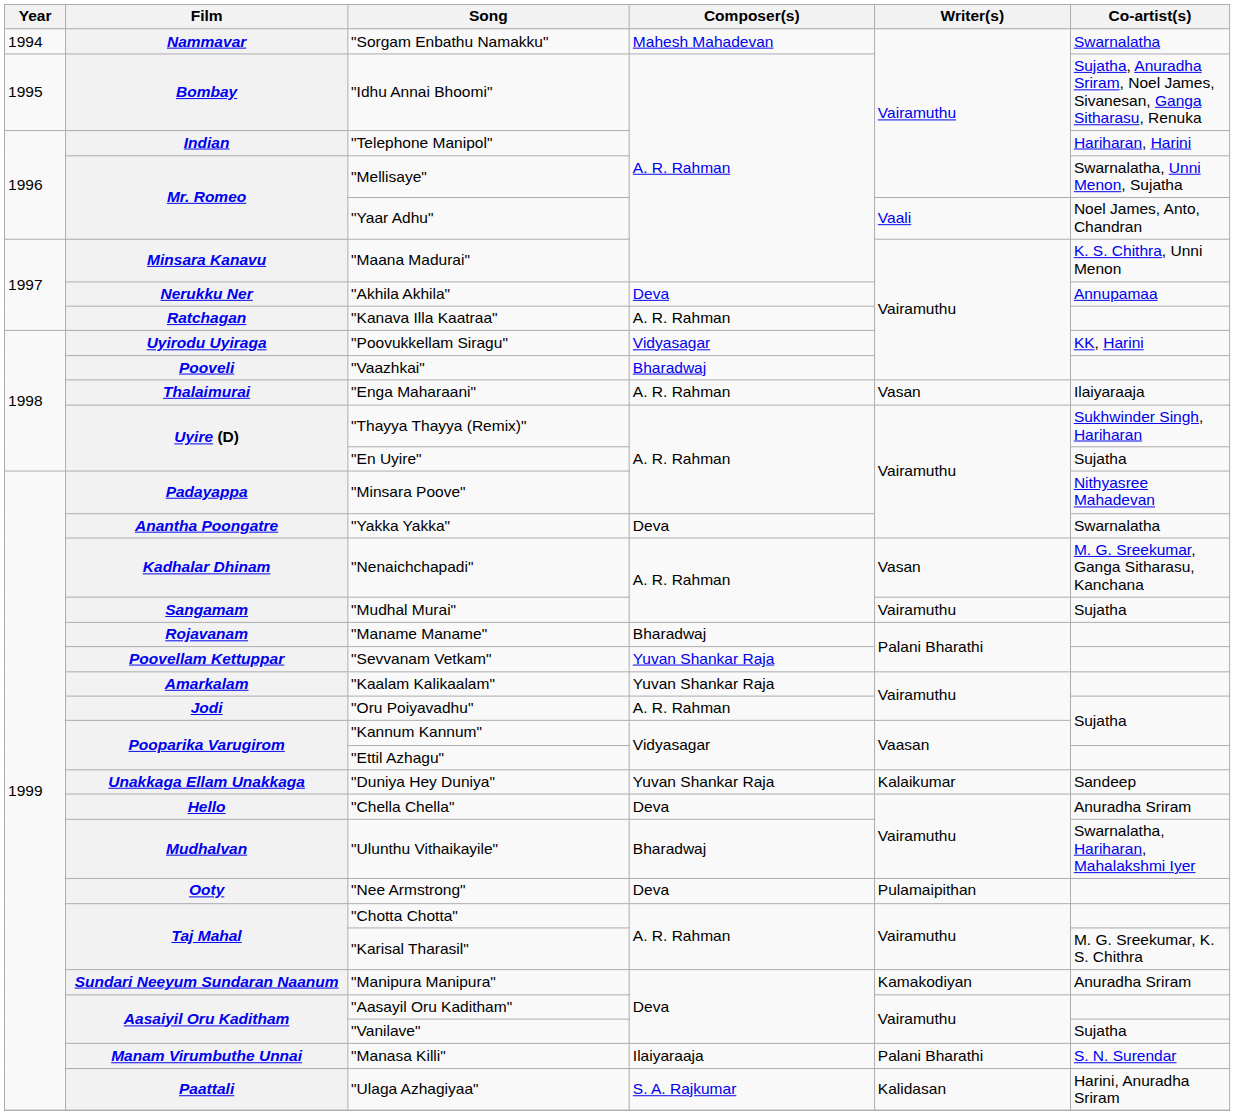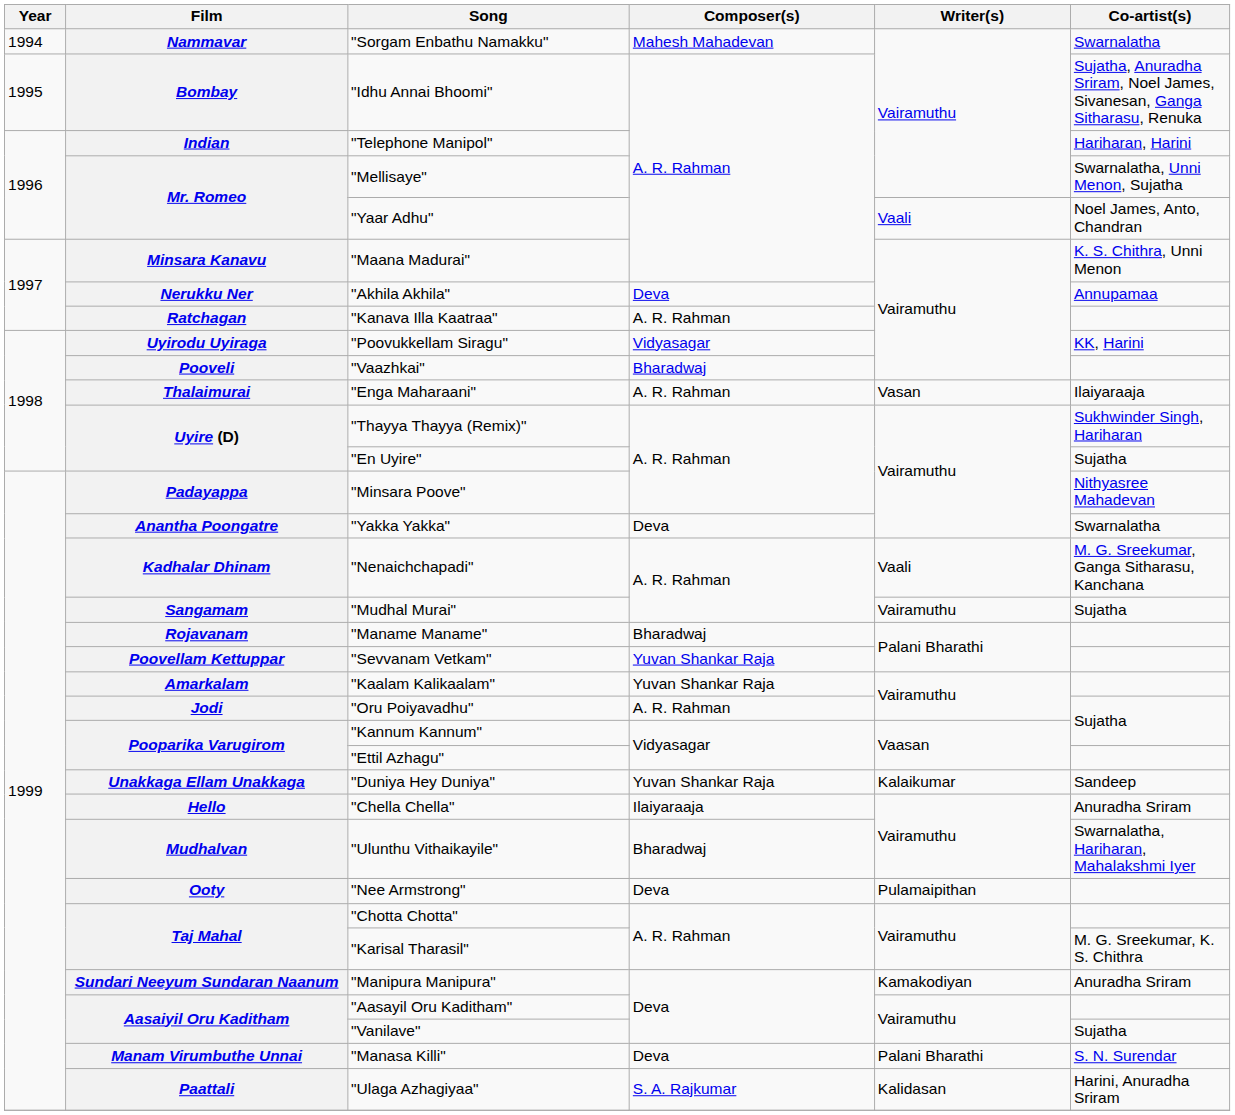(899, 567) Vasan -> (895, 567) Vaali
(651, 806) Deva -> (668, 806) Ilaiyaraaja
(668, 1056) Ilaiyaraaja -> (651, 1056) Deva
